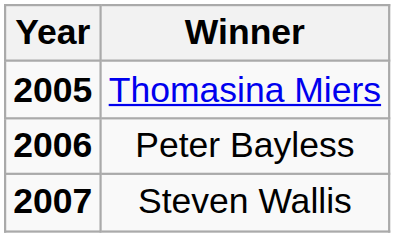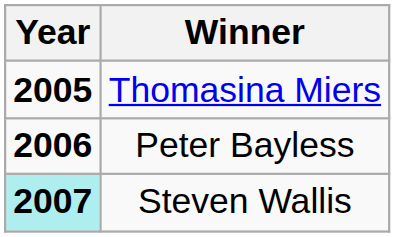(53, 201) no background -> (53, 201) paleturquoise background
